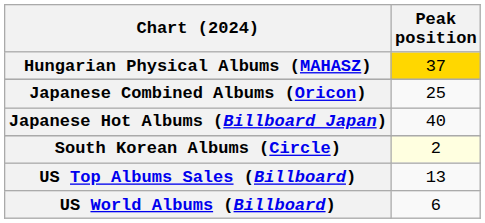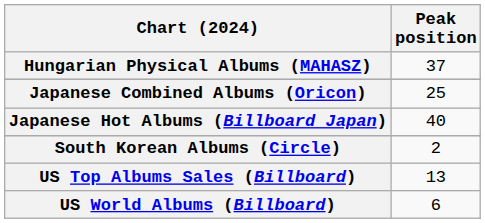(436, 66) gold background -> (436, 66) no background
(436, 149) lightyellow background -> (436, 149) no background
